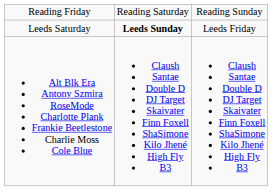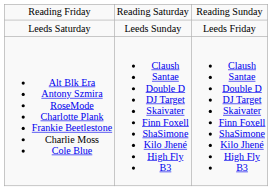(153, 28) bold -> (153, 28) normal
